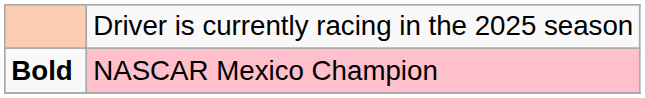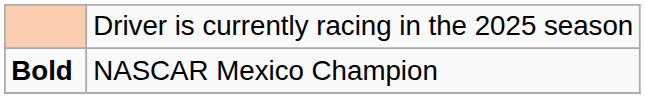(266, 70) pink background -> (266, 70) no background
